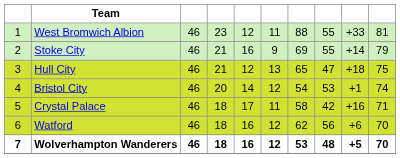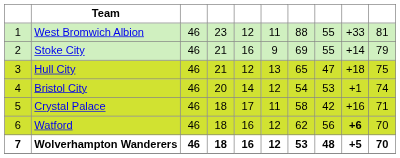(355, 125) normal -> (355, 125) bold
